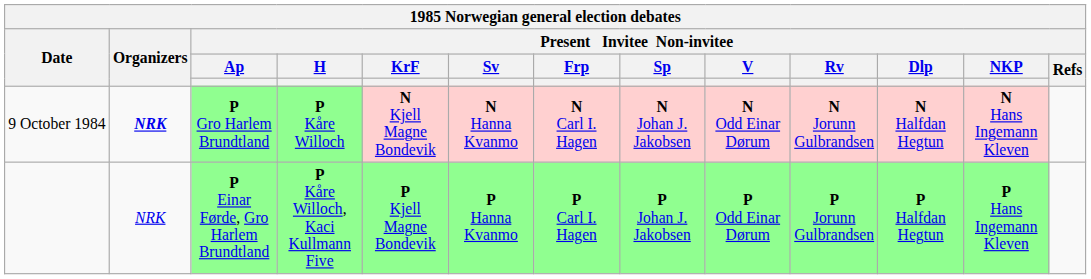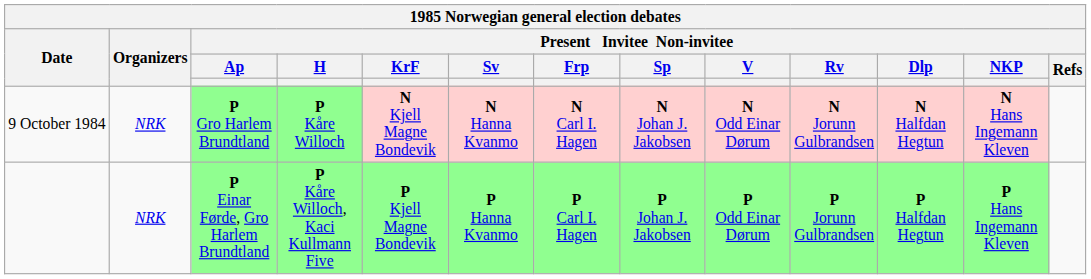(150, 124) bold -> (150, 124) normal
